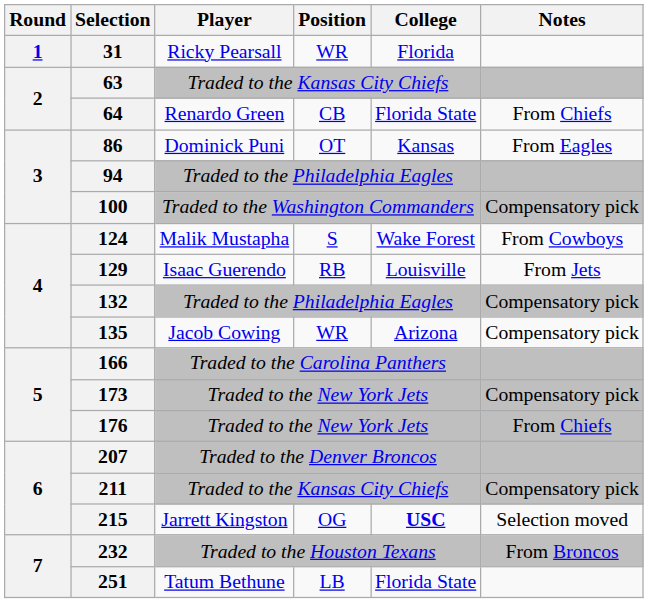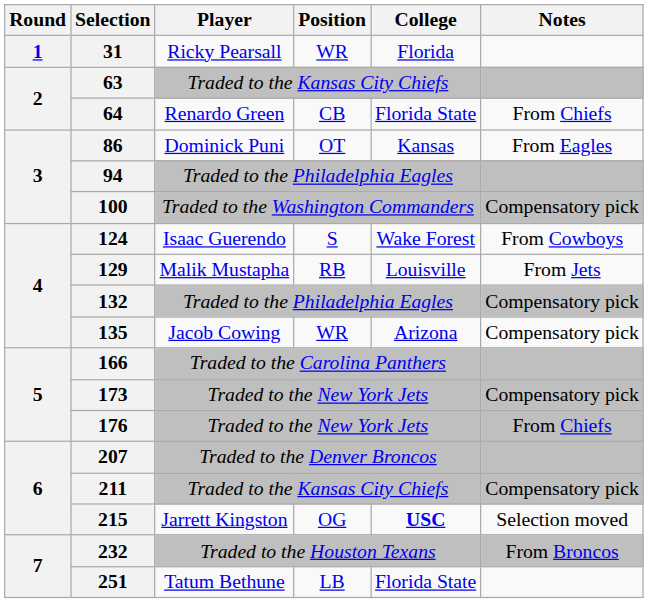(224, 238) Malik Mustapha -> (224, 238) Isaac Guerendo
(224, 269) Isaac Guerendo -> (224, 269) Malik Mustapha
